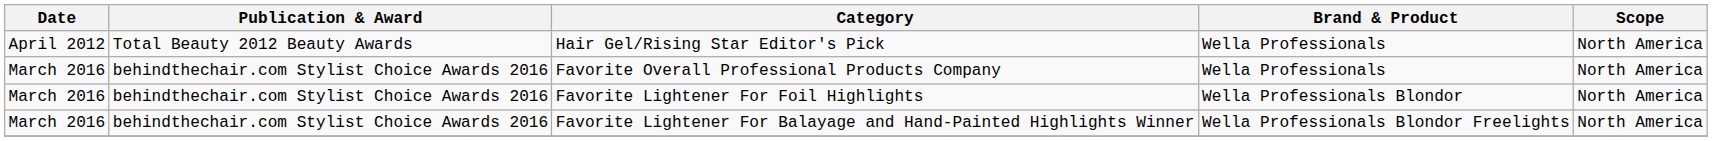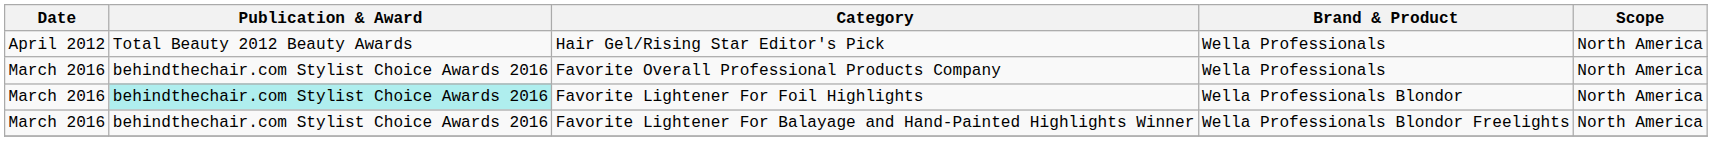(331, 97) no background -> (331, 97) paleturquoise background
